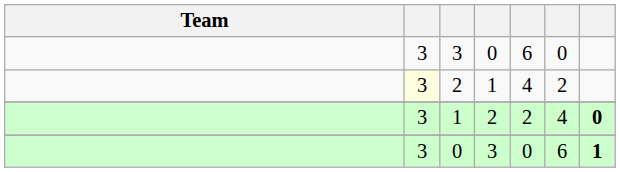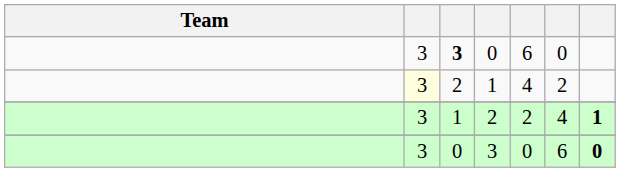(457, 53) normal -> (457, 53) bold
(597, 118) 0 -> (597, 118) 1
(597, 150) 1 -> (597, 150) 0
